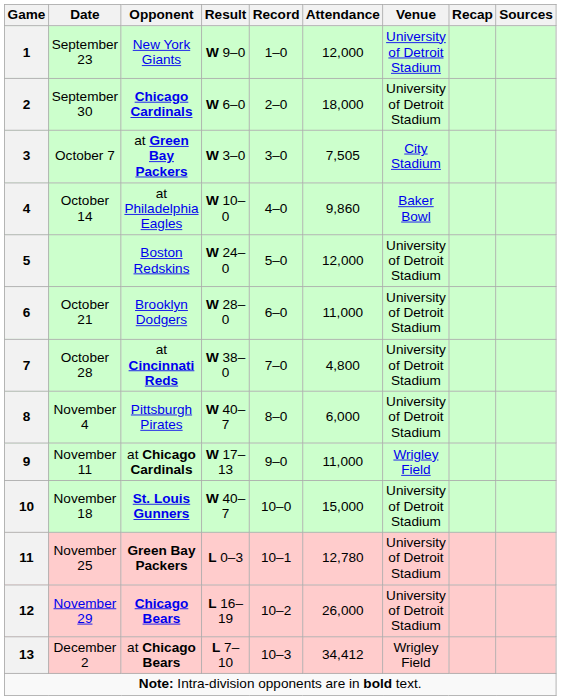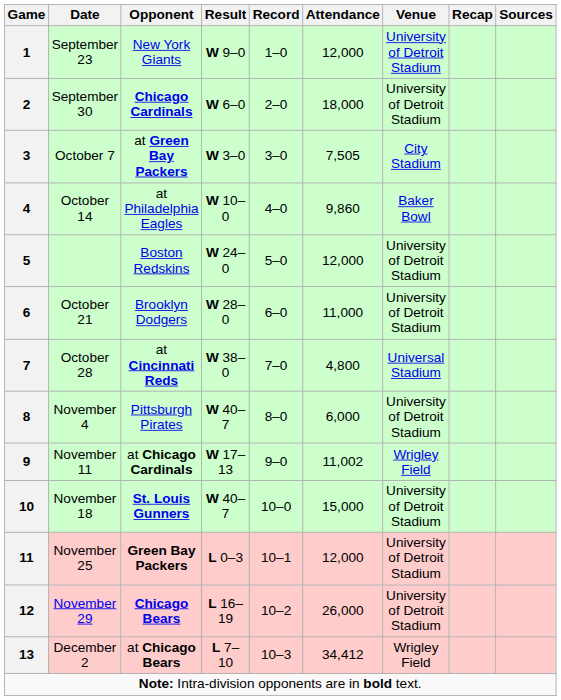(416, 365) University of Detroit Stadium -> (416, 365) Universal Stadium
(343, 461) 11,000 -> (343, 461) 11,002
(343, 558) 12,780 -> (343, 558) 12,000
